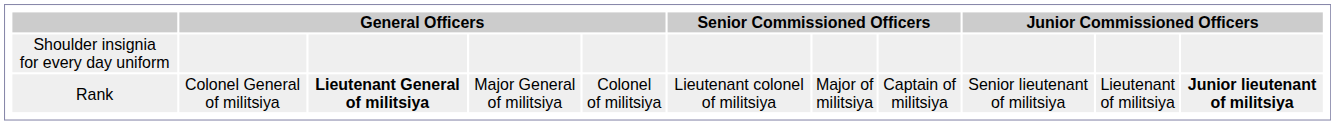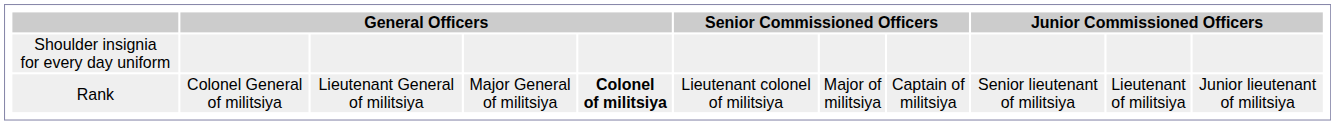(388, 93) bold -> (386, 93) normal
(624, 93) normal -> (625, 93) bold
(1252, 93) bold -> (1258, 93) normal
